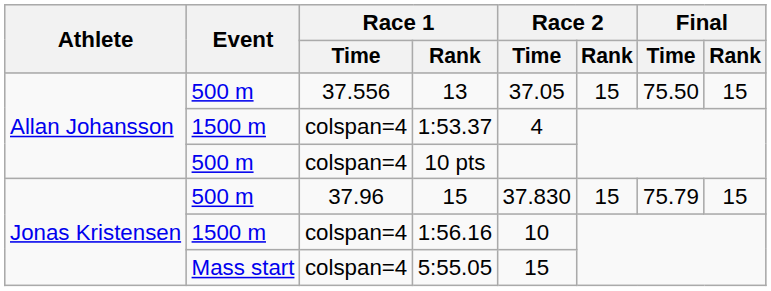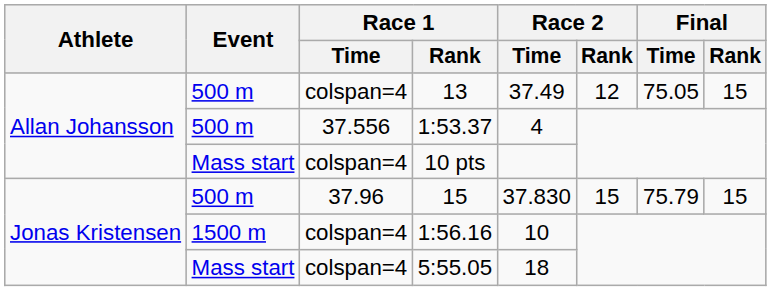(356, 91) 37.556 -> (356, 91) colspan=4
(537, 91) 37.05 -> (537, 91) 37.49
(607, 91) 15 -> (607, 91) 12
(671, 91) 75.50 -> (671, 91) 75.05
(229, 127) 1500 m -> (223, 127) 500 m
(356, 127) colspan=4 -> (356, 127) 37.556
(223, 162) 500 m -> (243, 162) Mass start
(537, 268) 15 -> (537, 268) 18
